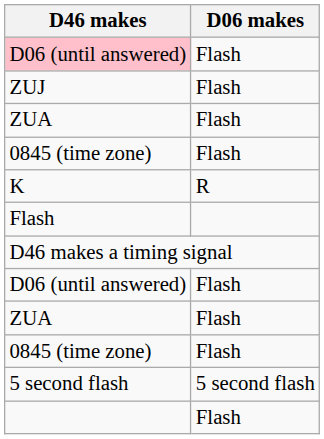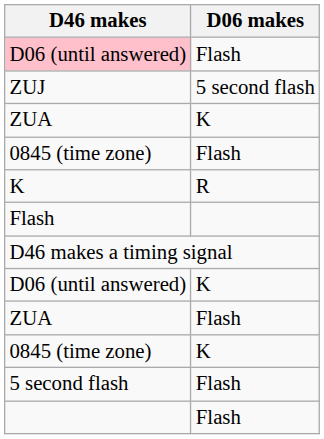(218, 86) Flash -> (255, 86) 5 second flash
(218, 119) Flash -> (203, 119) K
(218, 284) Flash -> (203, 284) K
(218, 350) Flash -> (203, 350) K
(255, 383) 5 second flash -> (218, 383) Flash
